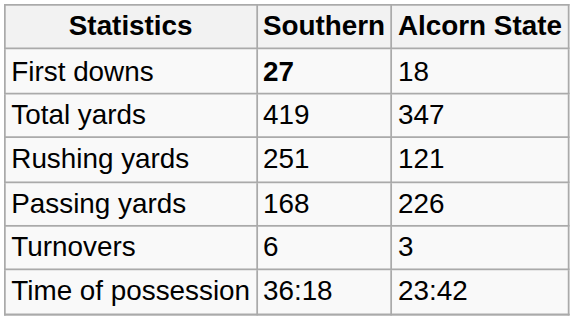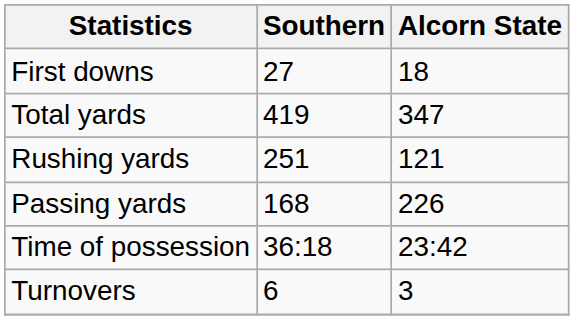(278, 70) bold -> (278, 70) normal
rows swapped: (73, 247) <-> (131, 291)
